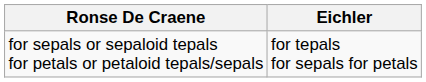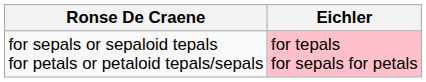(344, 53) no background -> (344, 53) pink background
